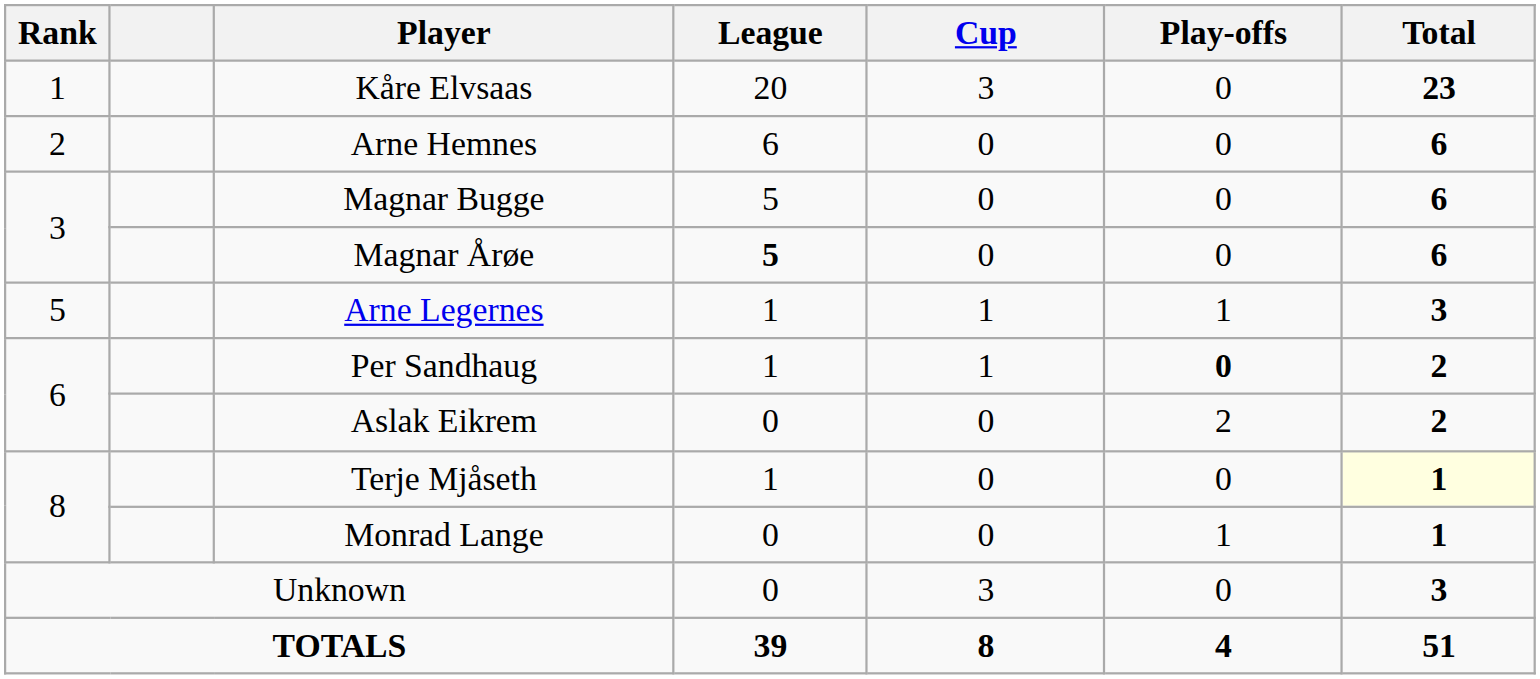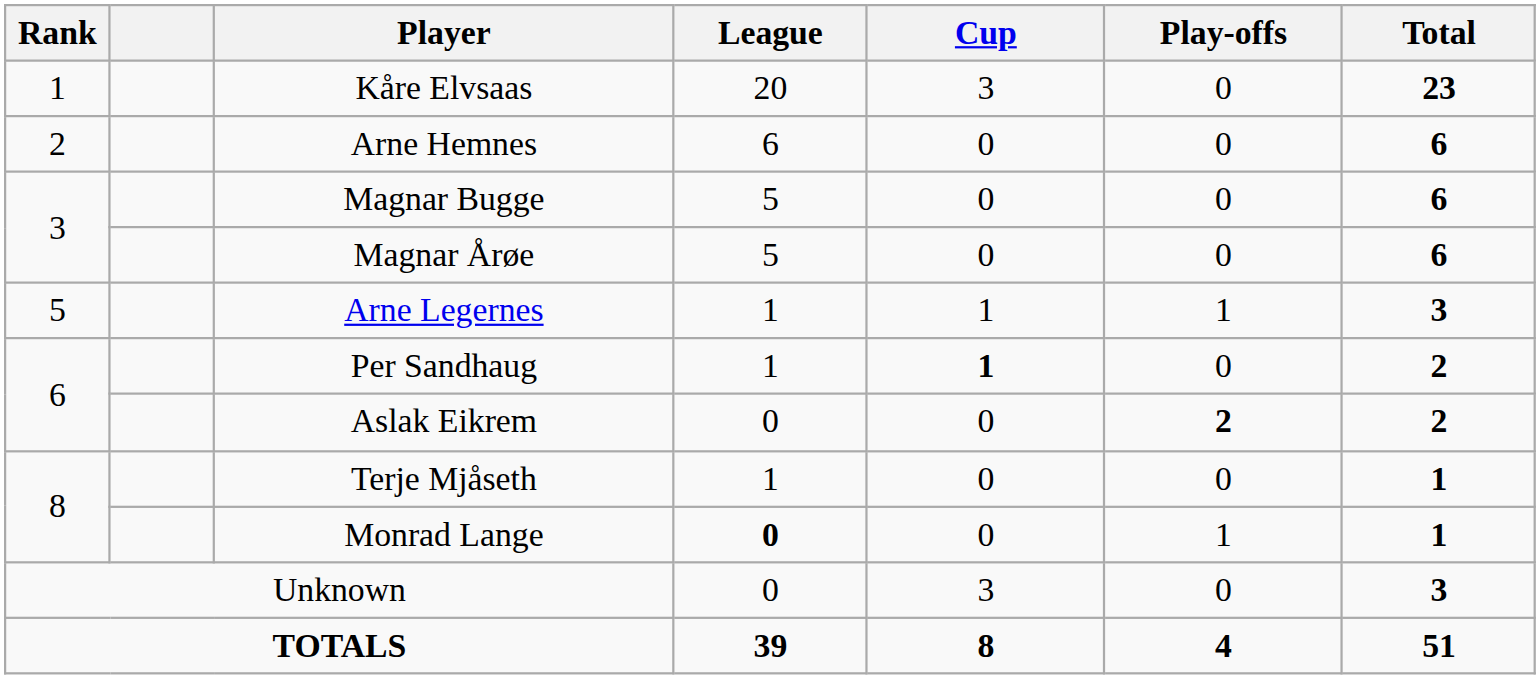(770, 255) bold -> (770, 255) normal
(986, 366) normal -> (986, 366) bold
(1224, 366) bold -> (1224, 366) normal
(1224, 421) normal -> (1224, 421) bold
(1439, 477) lightyellow background -> (1439, 477) no background
(770, 533) normal -> (770, 533) bold
